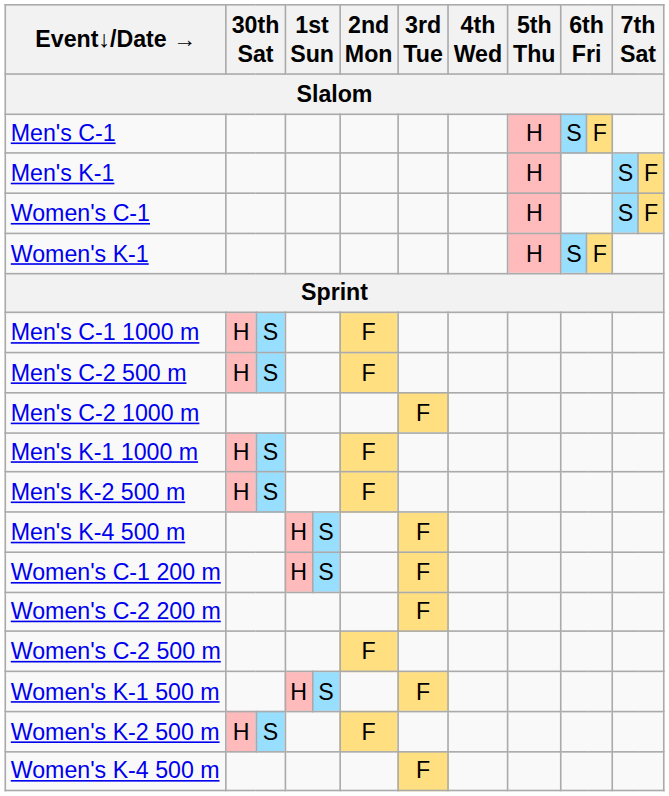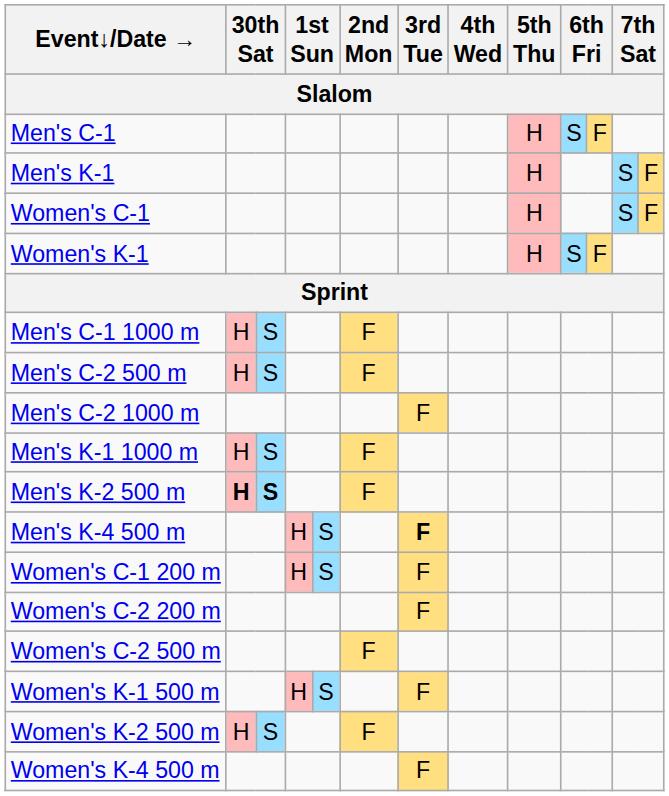(241, 492) normal -> (241, 492) bold
(270, 492) normal -> (270, 492) bold
(423, 532) normal -> (423, 532) bold
